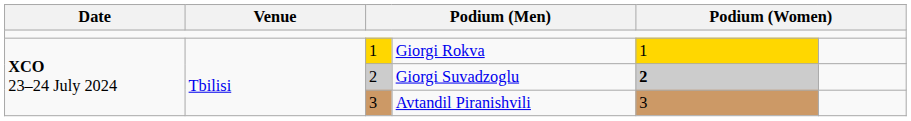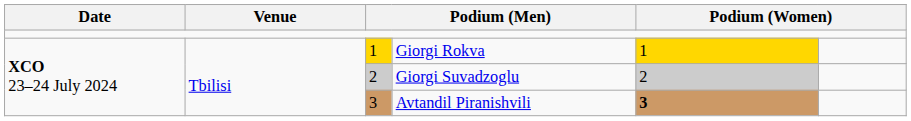(643, 76) bold -> (643, 76) normal
(643, 102) normal -> (643, 102) bold
